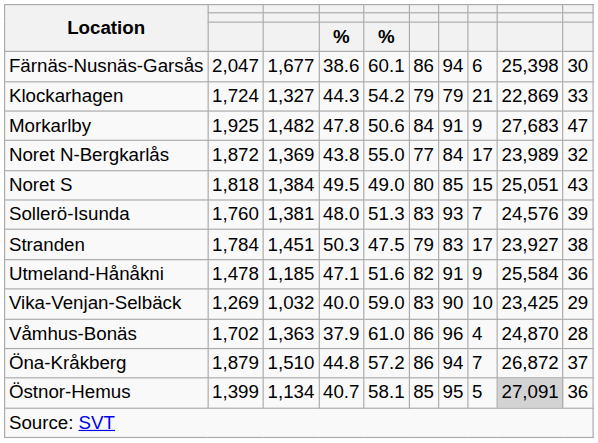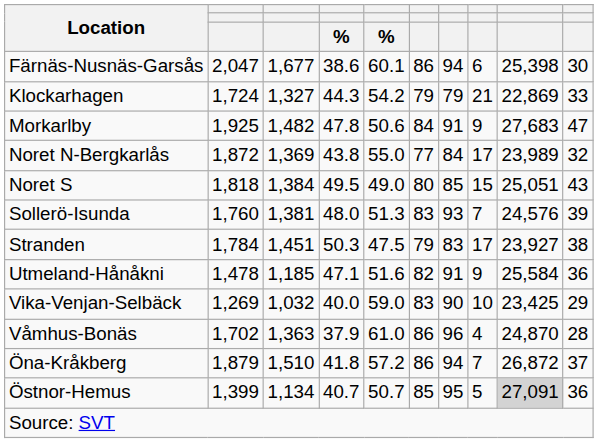(341, 363) 44.8 -> (341, 363) 41.8
(386, 392) 58.1 -> (386, 392) 50.7
